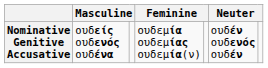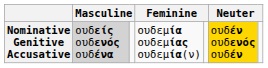(98, 42) no background -> (98, 42) lightgrey background
(233, 42) no background -> (233, 42) gold background
